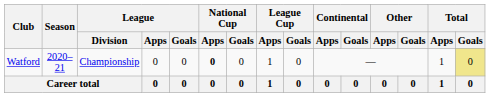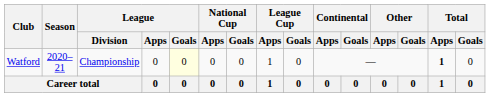(184, 62) no background -> (184, 62) lightyellow background
(213, 62) bold -> (213, 62) normal
(442, 62) normal -> (442, 62) bold
(470, 62) khaki background -> (470, 62) no background
